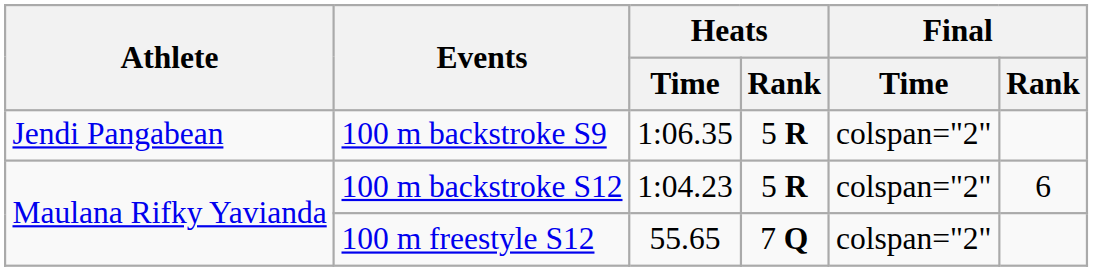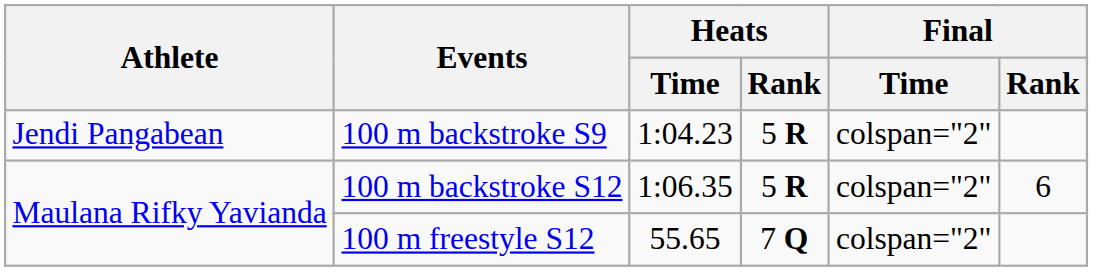(685, 134) 1:06.35 -> (685, 134) 1:04.23
(685, 186) 1:04.23 -> (685, 186) 1:06.35
